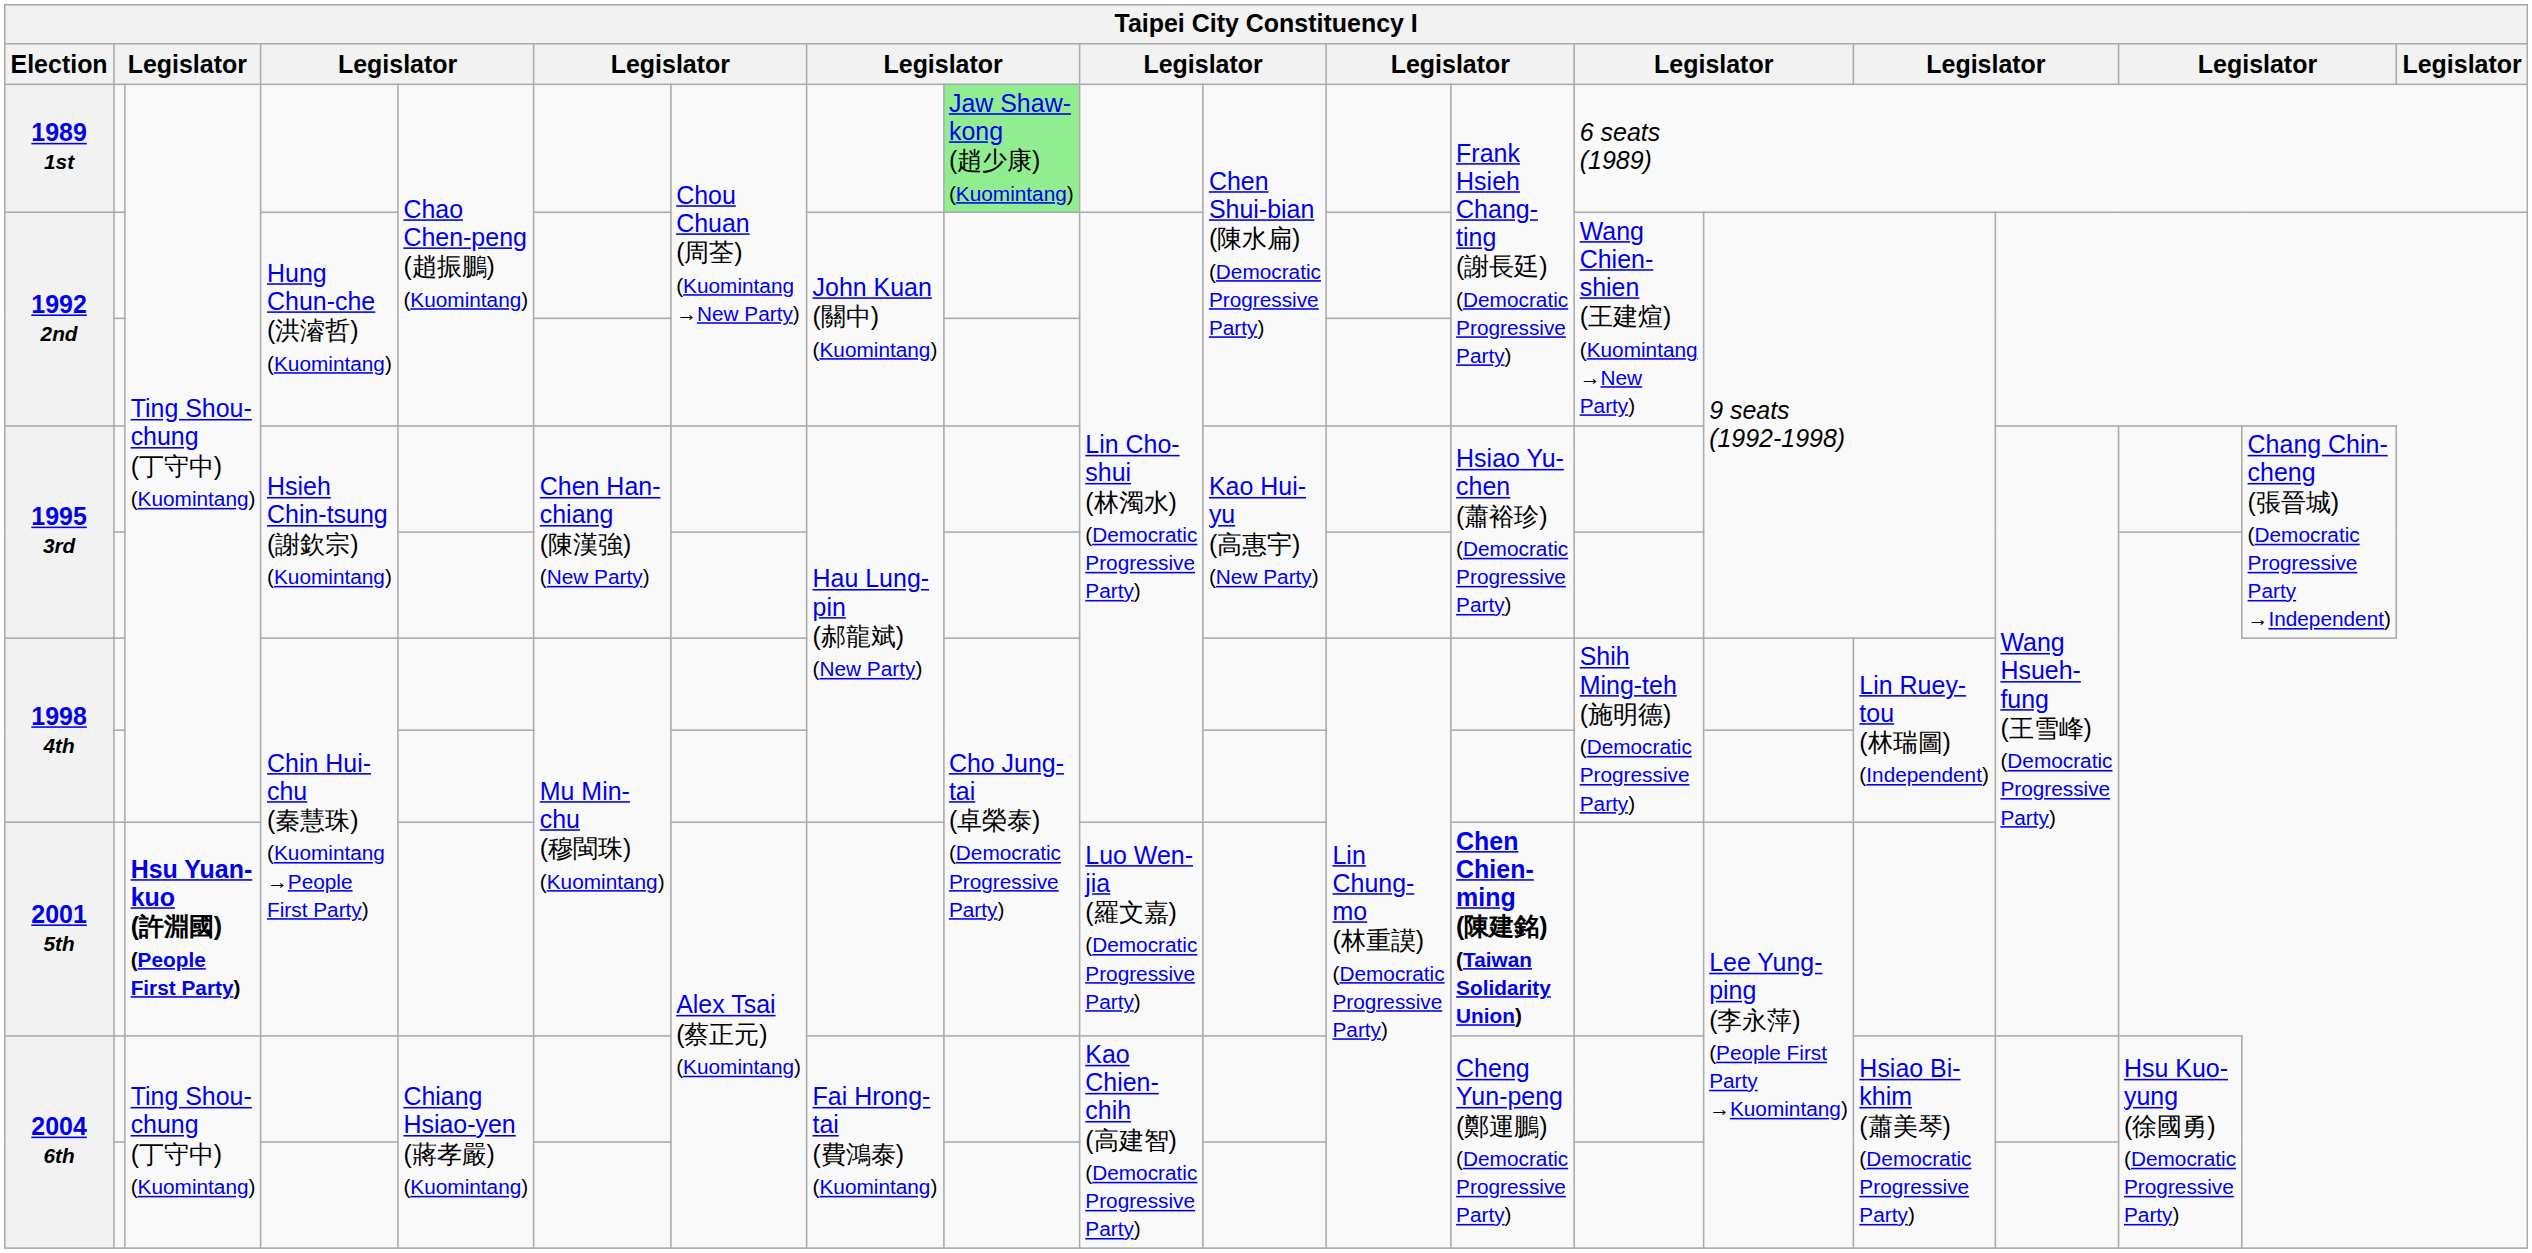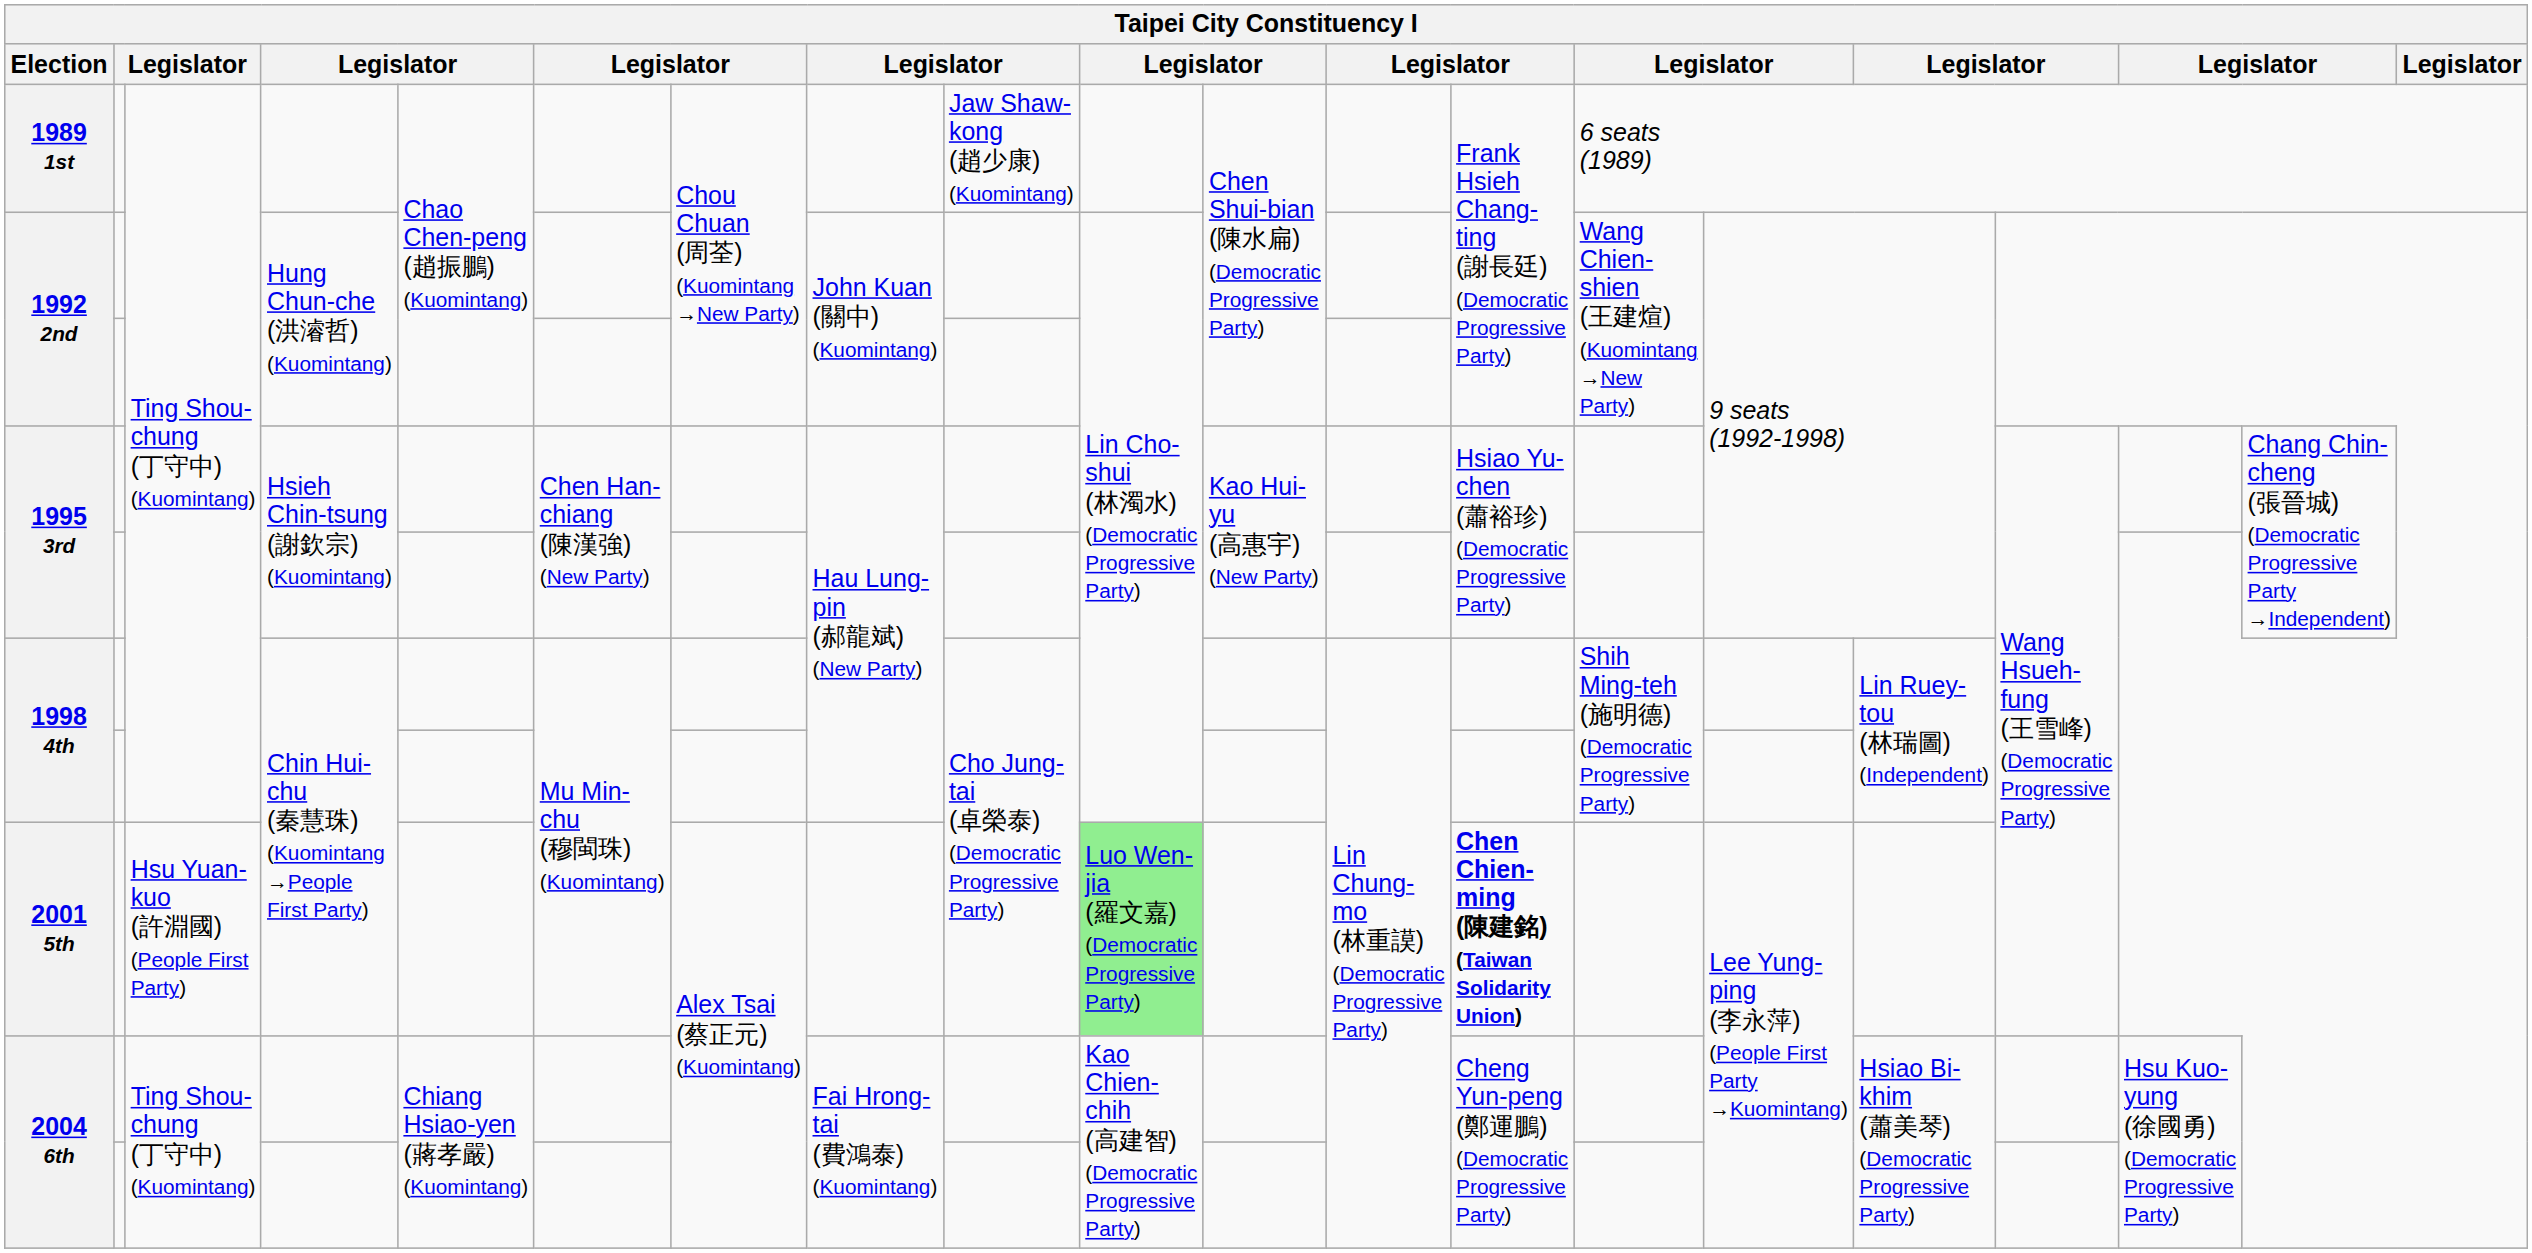(1011, 147) lightgreen background -> (1011, 147) no background
(191, 928) bold -> (190, 928) normal
(1141, 928) no background -> (1141, 928) lightgreen background
